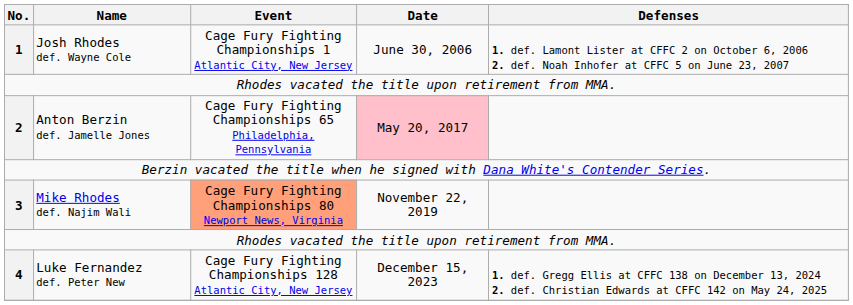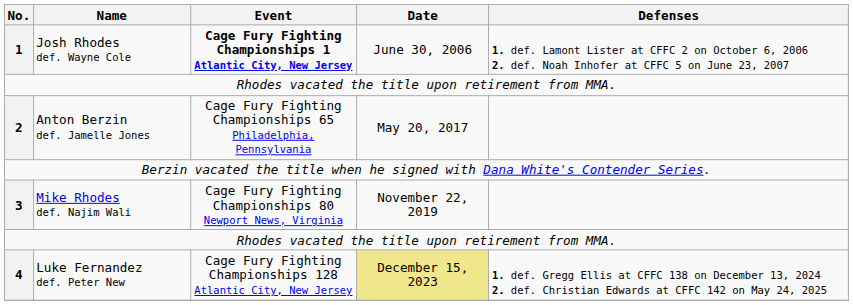(273, 50) normal -> (273, 50) bold
(423, 127) pink background -> (423, 127) no background
(273, 205) lightsalmon background -> (273, 205) no background
(423, 275) no background -> (423, 275) khaki background
